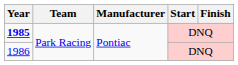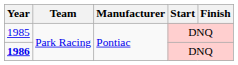(18, 33) bold -> (18, 33) normal
(18, 51) normal -> (18, 51) bold
